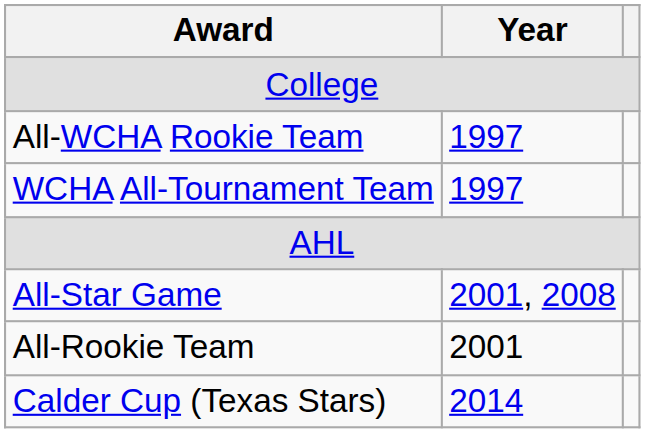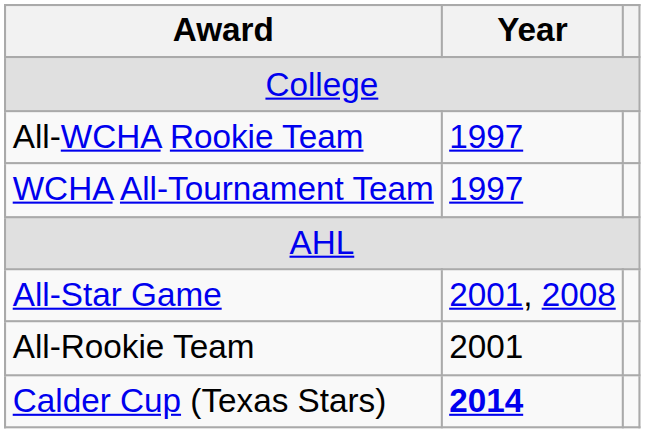(486, 400) normal -> (486, 400) bold
